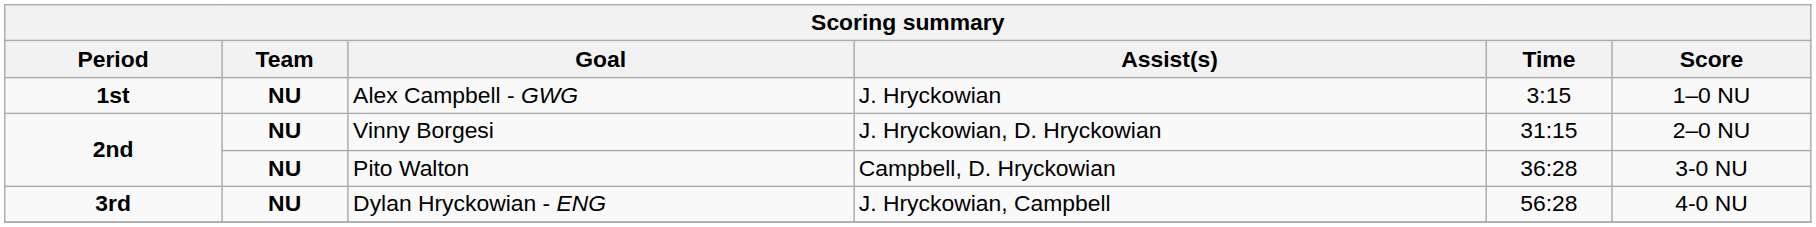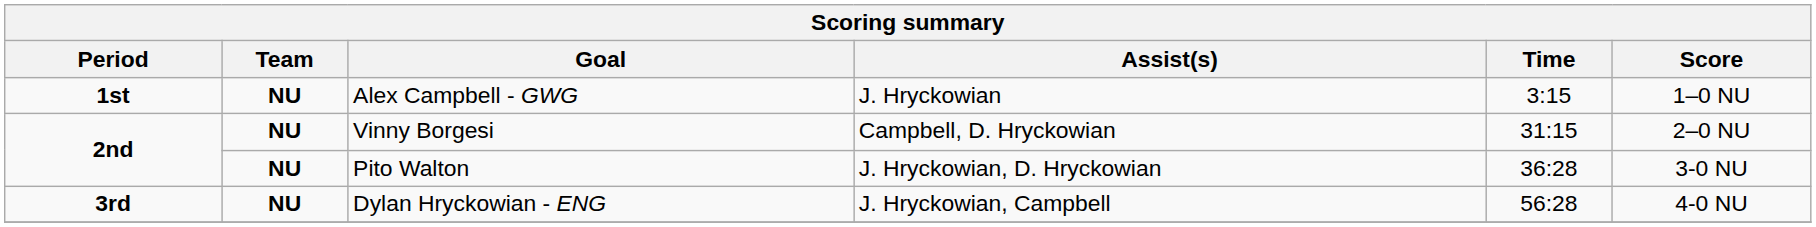(1010, 131) J. Hryckowian, D. Hryckowian -> (987, 131) Campbell, D. Hryckowian
(987, 167) Campbell, D. Hryckowian -> (1010, 167) J. Hryckowian, D. Hryckowian
